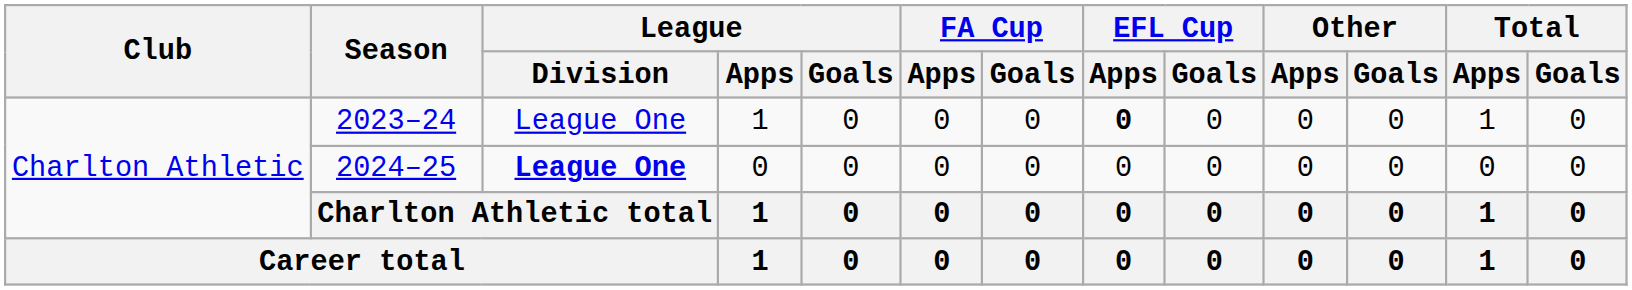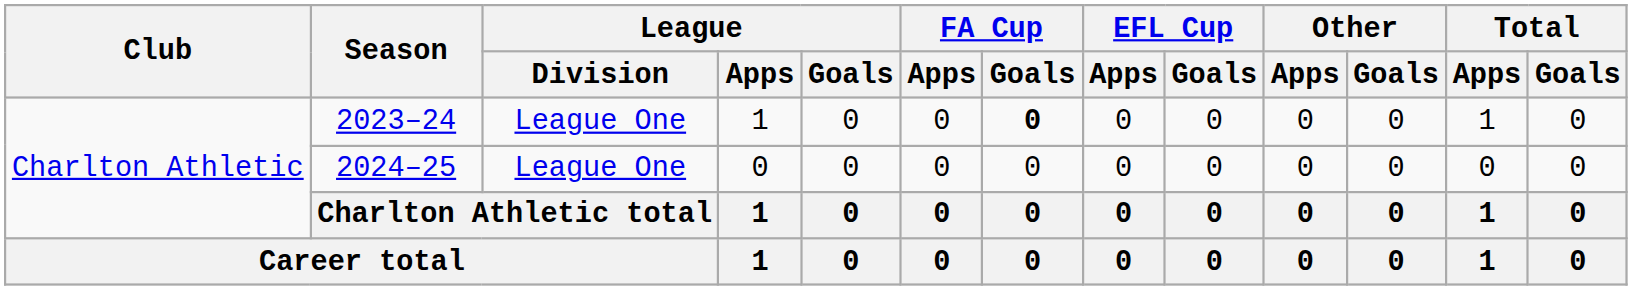(1033, 122) normal -> (1033, 122) bold
(1123, 122) bold -> (1123, 122) normal
(600, 168) bold -> (600, 168) normal
